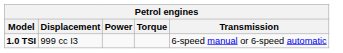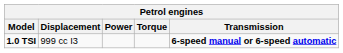(249, 41) normal -> (254, 41) bold
